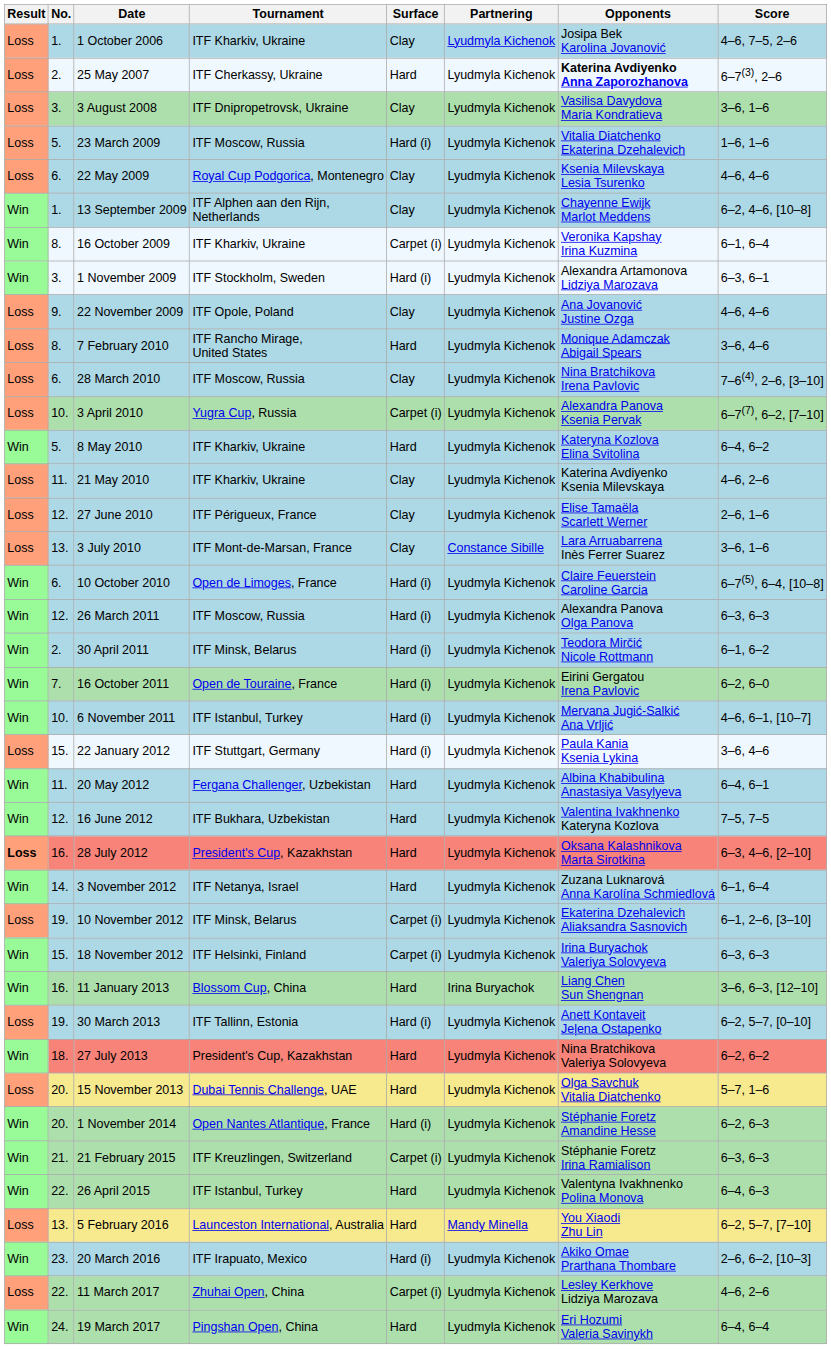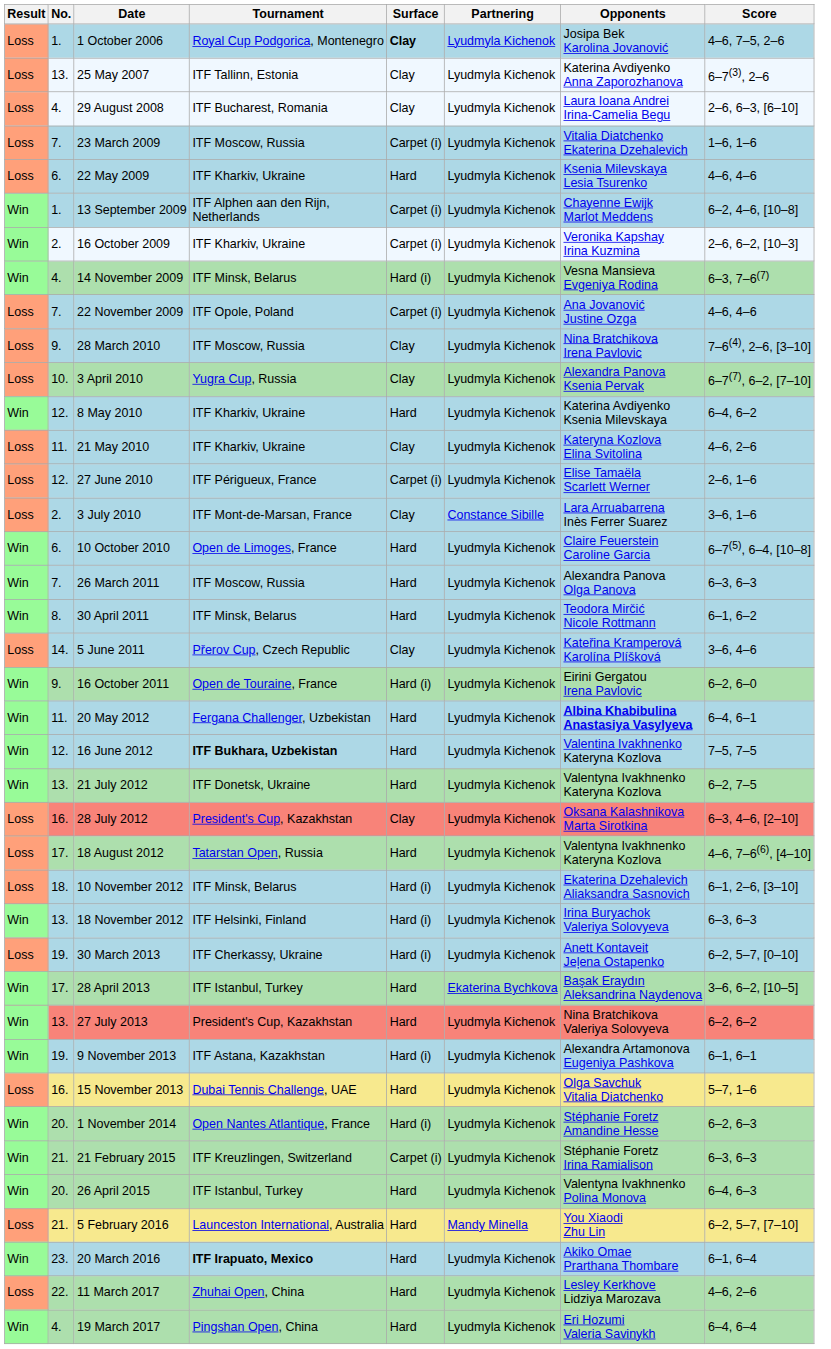(249, 41) ITF Kharkiv, Ukraine -> (288, 41) Royal Cup Podgorica, Montenegro
(402, 41) normal -> (403, 41) bold
(56, 75) 2. -> (60, 75) 13.
(257, 75) ITF Cherkassy, Ukraine -> (245, 75) ITF Tallinn, Estonia
(403, 75) Hard -> (402, 75) Clay
(624, 75) bold -> (623, 75) normal
- row: (117, 108)
+ row: (120, 108)
(56, 142) 5. -> (56, 142) 7.
(410, 142) Hard (i) -> (416, 142) Carpet (i)
(288, 176) Royal Cup Podgorica, Montenegro -> (249, 176) ITF Kharkiv, Ukraine
(402, 176) Clay -> (403, 176) Hard
(402, 210) Clay -> (416, 210) Carpet (i)
(56, 244) 8. -> (56, 244) 2.
(745, 244) 6–1, 6–4 -> (753, 244) 2–6, 6–2, [10–3]
- row: (127, 278)
+ row: (130, 278)
(56, 311) 9. -> (56, 311) 7.
(402, 311) Clay -> (416, 311) Carpet (i)
- row: (123, 345)
(56, 379) 6. -> (56, 345) 9.
(416, 413) Carpet (i) -> (402, 379) Clay
(56, 447) 5. -> (60, 413) 12.
(610, 447) Kateryna Kozlova Elina Svitolina -> (617, 413) Katerina Avdiyenko Ksenia Milevskaya
(614, 481) Katerina Avdiyenko Ksenia Milevskaya -> (612, 447) Kateryna Kozlova Elina Svitolina
(402, 514) Clay -> (416, 481) Carpet (i)
(60, 548) 13. -> (56, 514) 2.
(410, 582) Hard (i) -> (403, 548) Hard
(60, 616) 12. -> (56, 582) 7.
(410, 616) Hard (i) -> (403, 582) Hard
(56, 650) 2. -> (56, 616) 8.
(410, 650) Hard (i) -> (403, 616) Hard
+ row: (111, 650)
(56, 684) 7. -> (56, 684) 9.
- row: (126, 717)
- row: (124, 751)
(621, 785) normal -> (628, 717) bold
(261, 819) normal -> (265, 751) bold
+ row: (112, 785)
(22, 853) bold -> (20, 819) normal
(403, 853) Hard -> (402, 819) Clay
+ row: (120, 853)
- row: (127, 887)
(60, 920) 19. -> (60, 887) 18.
(416, 920) Carpet (i) -> (410, 887) Hard (i)
(60, 954) 15. -> (60, 920) 13.
(416, 954) Carpet (i) -> (410, 920) Hard (i)
- row: (123, 988)
(245, 1022) ITF Tallinn, Estonia -> (257, 954) ITF Cherkassy, Ukraine
+ row: (113, 988)
(60, 1056) 18. -> (60, 1022) 13.
+ row: (127, 1056)
(60, 1090) 20. -> (60, 1090) 16.
(60, 1191) 22. -> (60, 1191) 20.
(60, 1225) 13. -> (60, 1225) 21.
(250, 1259) normal -> (253, 1259) bold
(410, 1259) Hard (i) -> (403, 1259) Hard
(766, 1259) 2–6, 6–2, [10–3] -> (732, 1259) 6–1, 6–4
(416, 1293) Carpet (i) -> (403, 1293) Hard
(60, 1326) 24. -> (56, 1326) 4.
